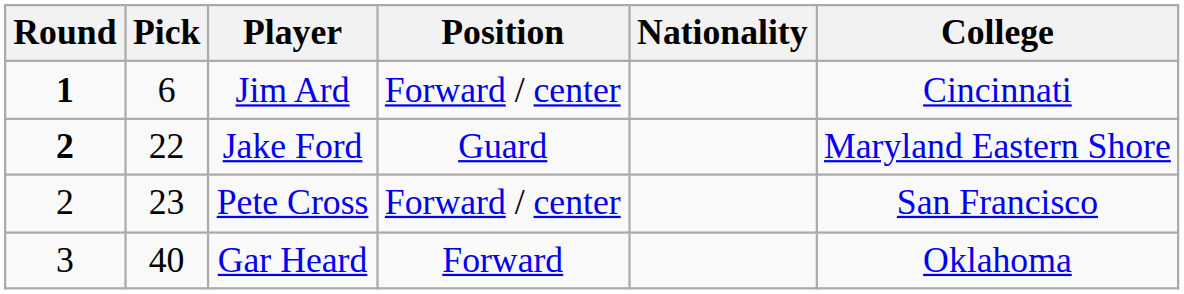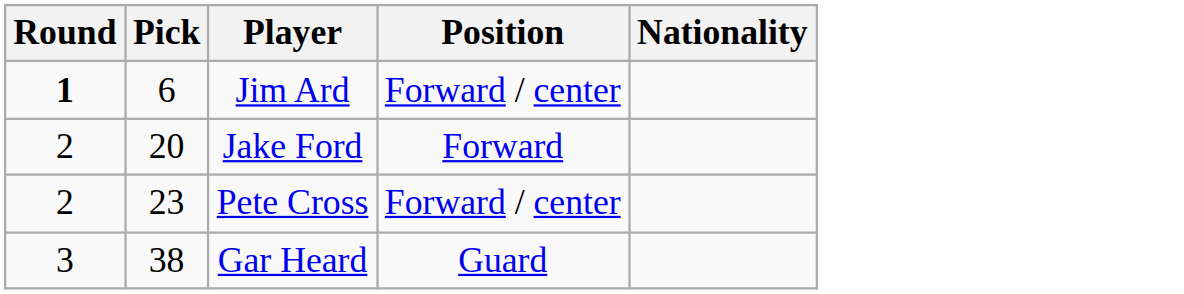- column: (997, 32)
(65, 145) bold -> (65, 145) normal
(167, 145) 22 -> (167, 145) 20
(503, 145) Guard -> (503, 145) Forward
(167, 259) 40 -> (167, 259) 38
(503, 259) Forward -> (503, 259) Guard
